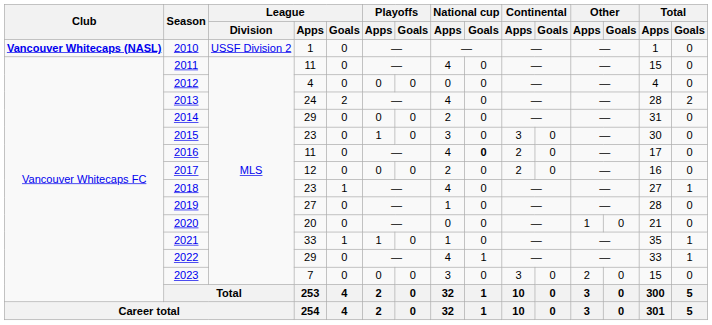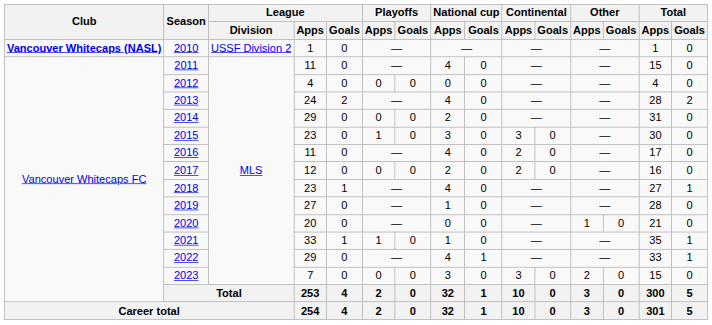(483, 153) bold -> (483, 153) normal
